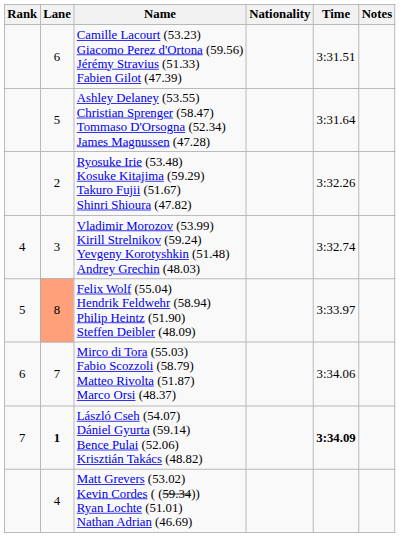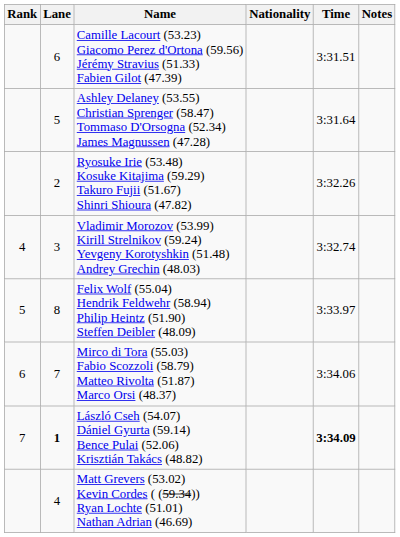(57, 310) lightsalmon background -> (57, 310) no background
